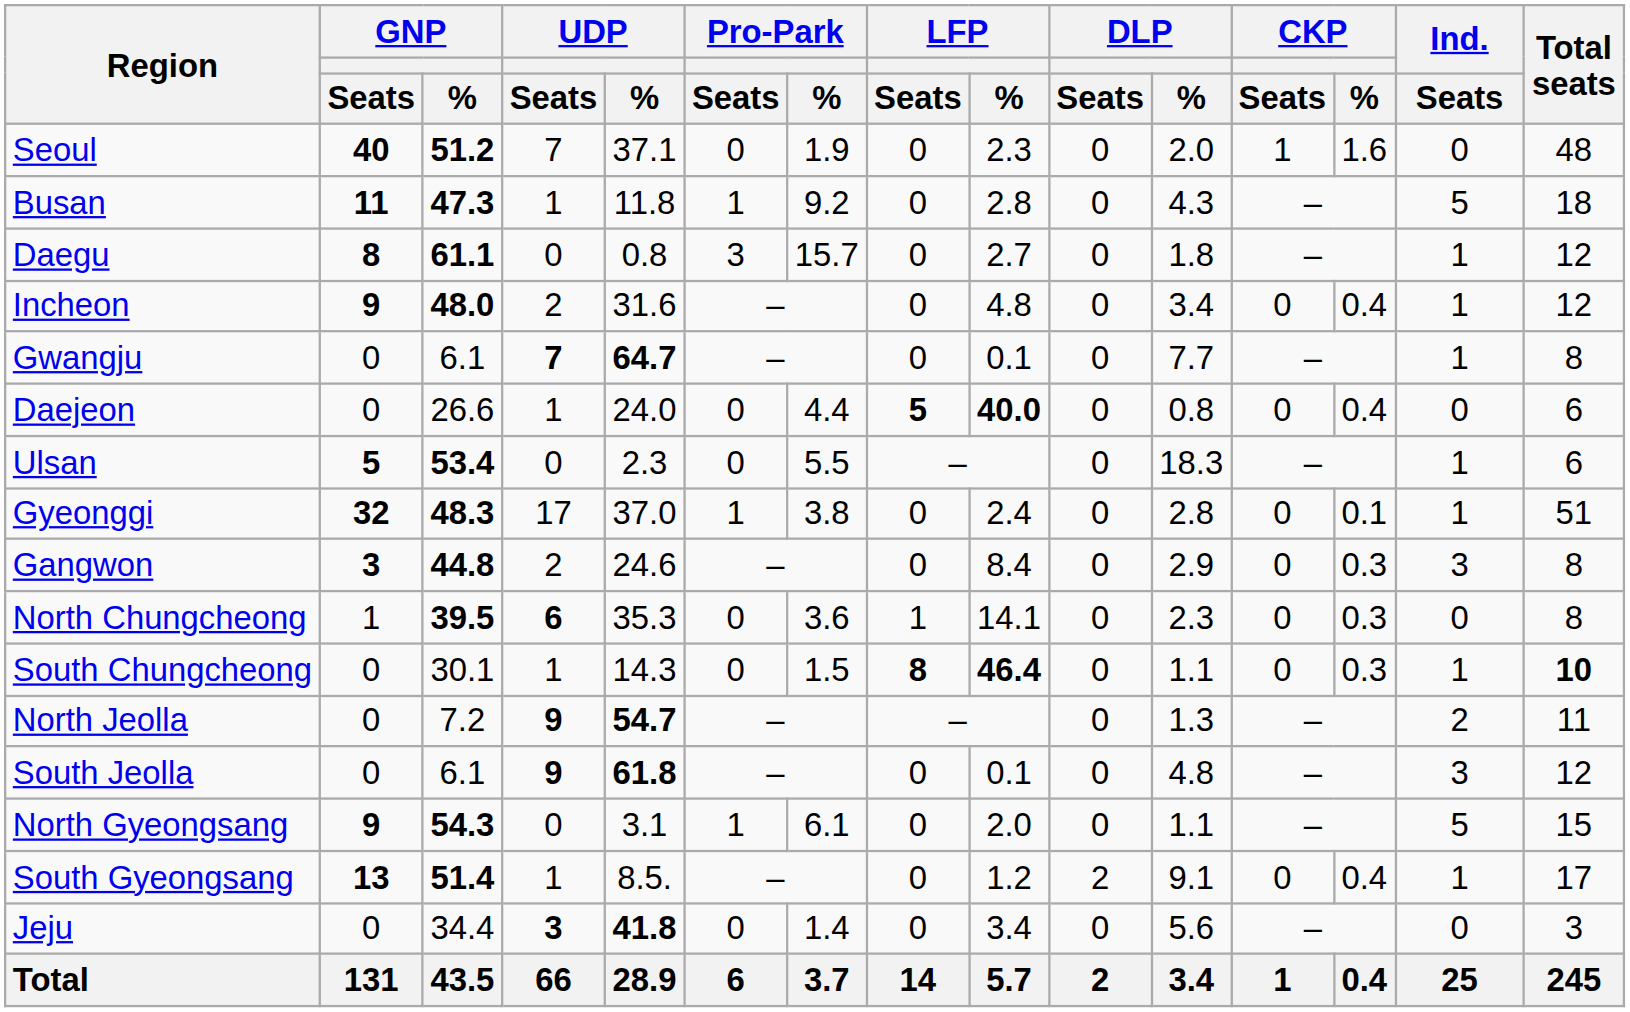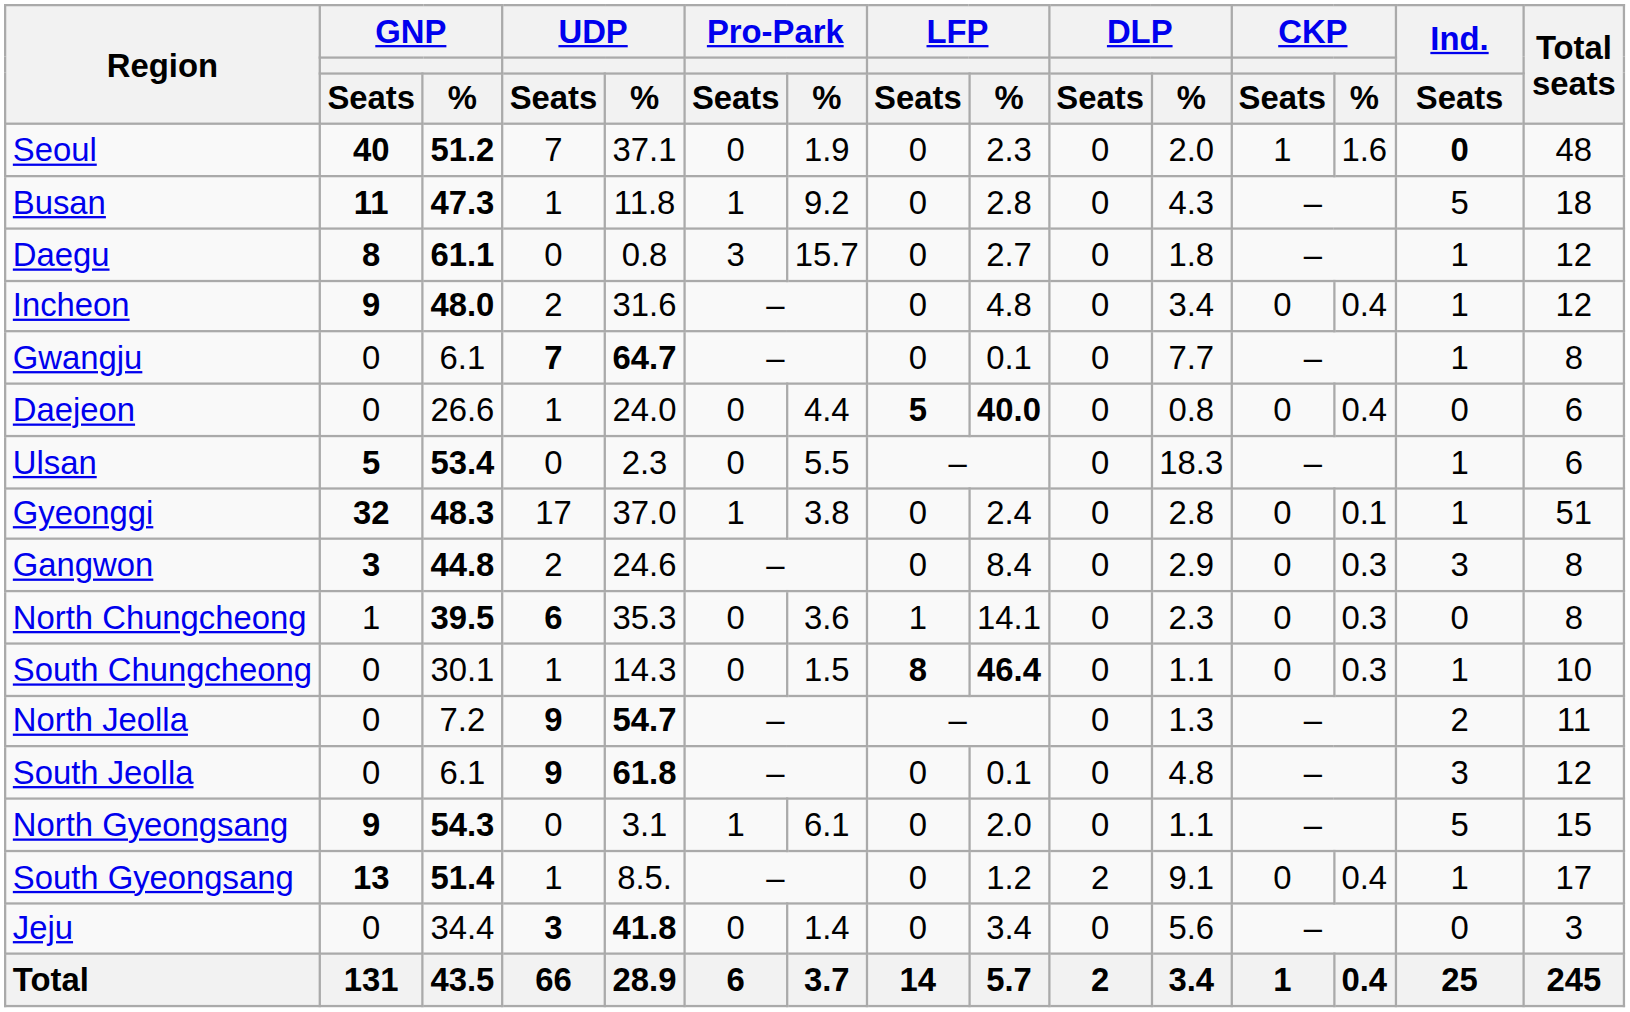(1460, 151) normal -> (1460, 151) bold
(1574, 669) bold -> (1574, 669) normal
